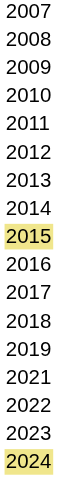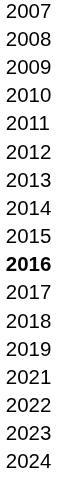(29, 236) khaki background -> (29, 236) no background
(29, 264) normal -> (29, 264) bold
(29, 461) khaki background -> (29, 461) no background
